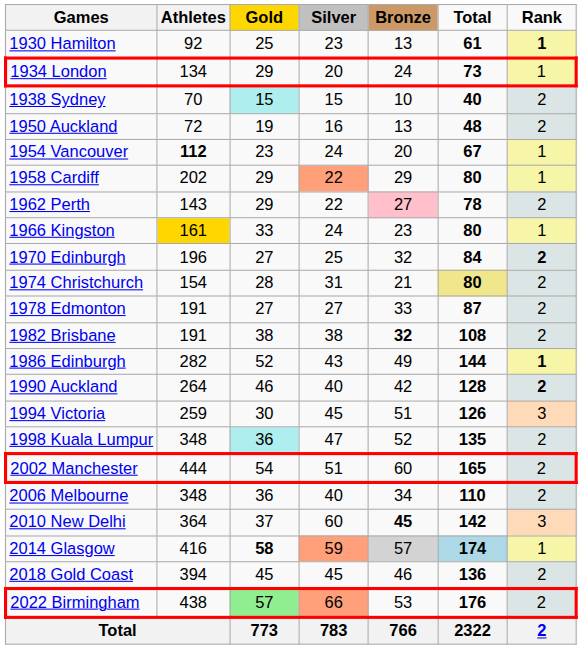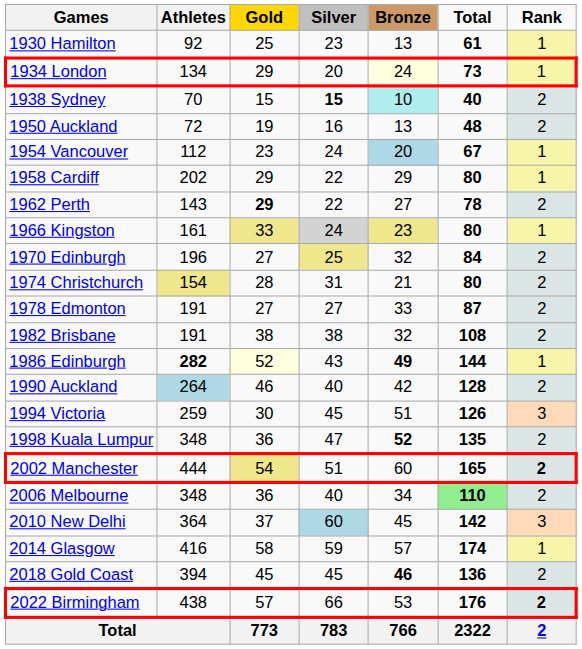(542, 43) bold -> (542, 43) normal
(403, 71) no background -> (403, 71) lightyellow background
(264, 100) paleturquoise background -> (264, 100) no background
(334, 100) normal -> (334, 100) bold
(403, 100) no background -> (403, 100) paleturquoise background
(193, 152) bold -> (193, 152) normal
(403, 152) no background -> (403, 152) lightblue background
(334, 178) lightsalmon background -> (334, 178) no background
(264, 204) normal -> (264, 204) bold
(403, 204) pink background -> (403, 204) no background
(193, 230) gold background -> (193, 230) no background
(264, 230) no background -> (264, 230) khaki background
(334, 230) no background -> (334, 230) lightgrey background
(403, 230) no background -> (403, 230) khaki background
(334, 256) no background -> (334, 256) khaki background
(542, 256) bold -> (542, 256) normal
(193, 283) no background -> (193, 283) khaki background
(472, 283) khaki background -> (472, 283) no background
(403, 335) bold -> (403, 335) normal
(193, 361) normal -> (193, 361) bold
(264, 361) no background -> (264, 361) lightyellow background
(403, 361) normal -> (403, 361) bold
(542, 361) bold -> (542, 361) normal
(193, 387) no background -> (193, 387) lightblue background
(542, 387) bold -> (542, 387) normal
(264, 439) paleturquoise background -> (264, 439) no background
(403, 439) normal -> (403, 439) bold
(264, 468) no background -> (264, 468) khaki background
(541, 468) normal -> (541, 468) bold
(472, 496) no background -> (472, 496) lightgreen background
(334, 522) no background -> (334, 522) lightblue background
(403, 522) bold -> (403, 522) normal
(264, 548) bold -> (264, 548) normal
(334, 548) lightsalmon background -> (334, 548) no background
(403, 548) lightgrey background -> (403, 548) no background
(472, 548) lightblue background -> (472, 548) no background
(403, 574) normal -> (403, 574) bold
(264, 602) lightgreen background -> (264, 602) no background
(334, 602) lightsalmon background -> (334, 602) no background
(541, 602) normal -> (541, 602) bold
